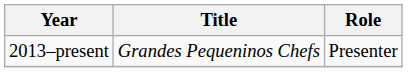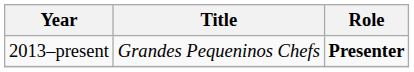(363, 50) normal -> (367, 50) bold
